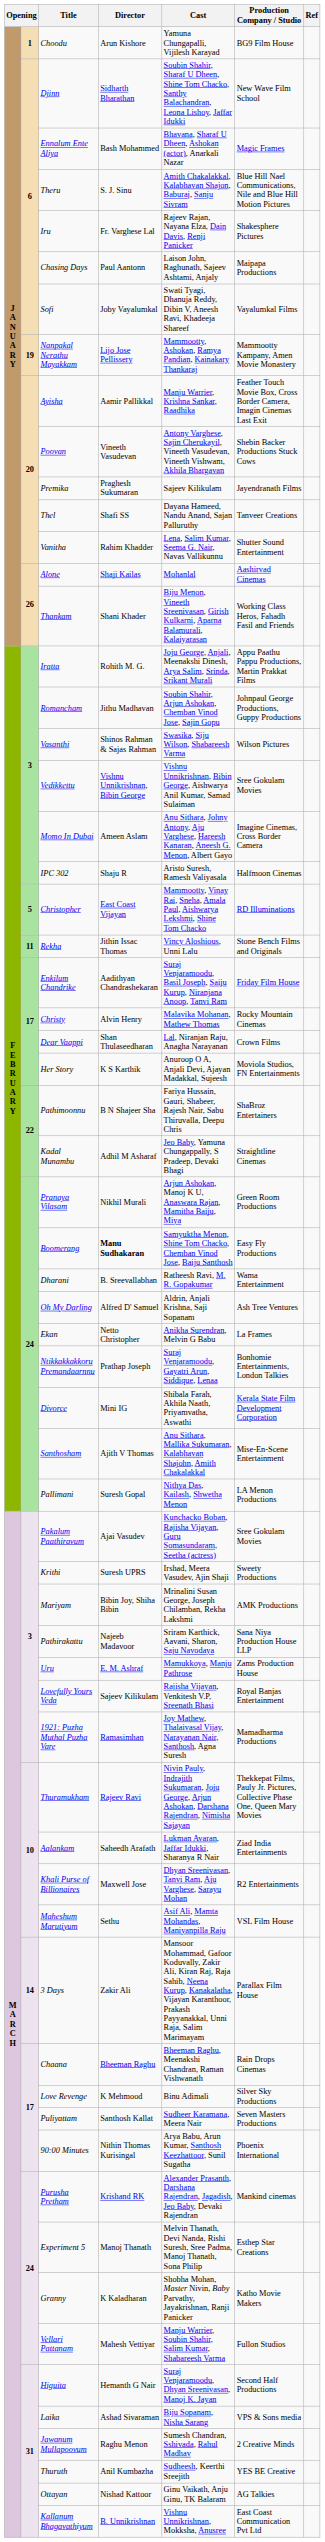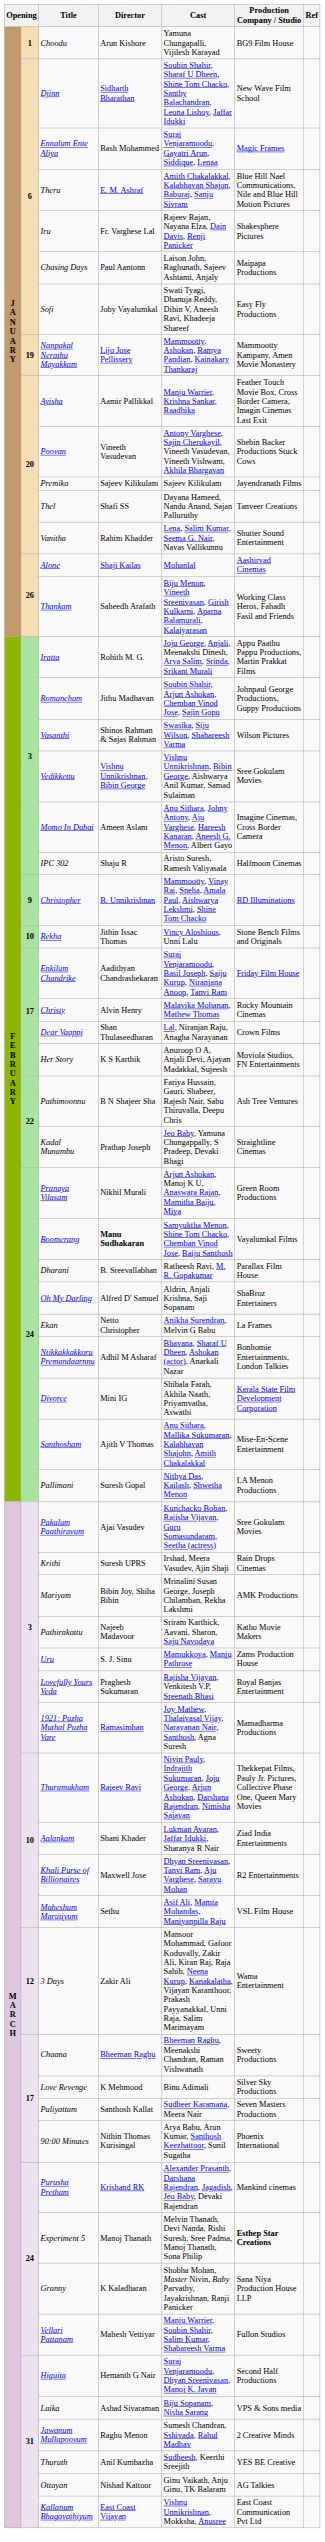(195, 148) Bhavana, Sharaf U Dheen, Ashokan (actor), Anarkali Nazar -> (191, 148) Suraj Venjaramoodu, Gayatri Arun, Siddique, Lenaa
(116, 190) S. J. Sinu -> (122, 190) E. M. Ashraf
(267, 309) Vayalumkal Films -> (257, 309) Easy Fly Productions
(119, 488) Praghesh Sukumaran -> (129, 483) Sajeev Kilikulam
(123, 616) Shani Khader -> (128, 606) Saheedh Arafath
(30, 909) 5 -> (30, 900) 9
(118, 909) East Coast Vijayan -> (128, 900) B. Unnikrishnan
(30, 946) 11 -> (30, 937) 10
(257, 1110) ShaBroz Entertainers -> (267, 1101) Ash Tree Ventures
(128, 1156) Adhil M Asharaf -> (125, 1147) Prathap Joseph
(257, 1248) Easy Fly Productions -> (267, 1239) Vayalumkal Films
(260, 1280) Wama Entertainment -> (259, 1271) Parallax Film House
(267, 1307) Ash Tree Ventures -> (257, 1298) ShaBroz Entertainers
(125, 1366) Prathap Joseph -> (128, 1357) Adhil M Asharaf
(191, 1366) Suraj Venjaramoodu, Gayatri Arun, Siddique, Lenaa -> (195, 1357) Bhavana, Sharaf U Dheen, Ashokan (actor), Anarkali Nazar
(257, 1573) Sweety Productions -> (256, 1563) Rain Drops Cinemas
(267, 1641) Sana Niya Production House LLP -> (259, 1632) Katho Movie Makers
(122, 1668) E. M. Ashraf -> (116, 1659) S. J. Sinu
(129, 1696) Sajeev Kilikulam -> (119, 1686) Praghesh Sukumaran
(128, 1848) Saheedh Arafath -> (123, 1838) Shani Khader
(30, 1990) 14 -> (30, 1981) 12
(259, 1990) Parallax Film House -> (260, 1981) Wama Entertainment
(256, 2064) Rain Drops Cinemas -> (257, 2055) Sweety Productions
(256, 2247) normal -> (257, 2238) bold
(259, 2298) Katho Movie Makers -> (267, 2288) Sana Niya Production House LLP
(128, 2521) B. Unnikrishnan -> (118, 2512) East Coast Vijayan
